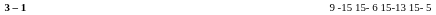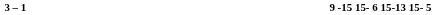(380, 7) normal -> (380, 7) bold
